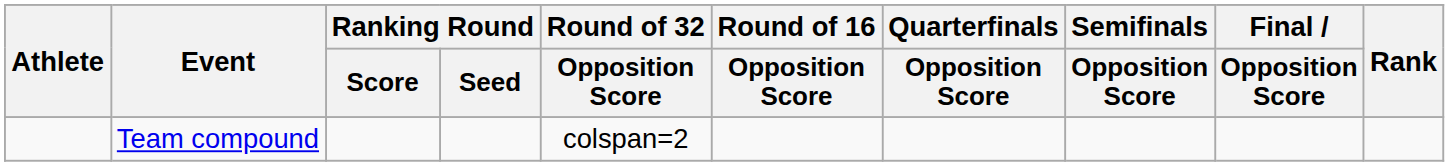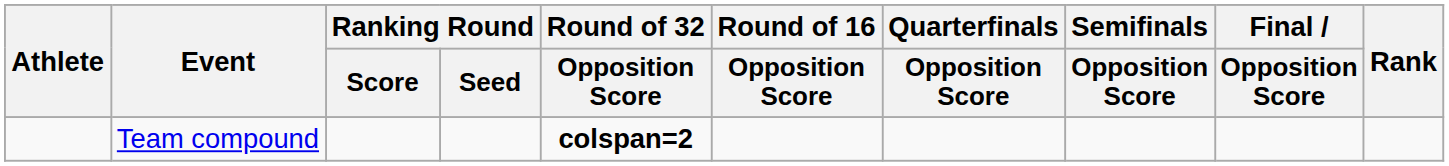(626, 139) normal -> (626, 139) bold
